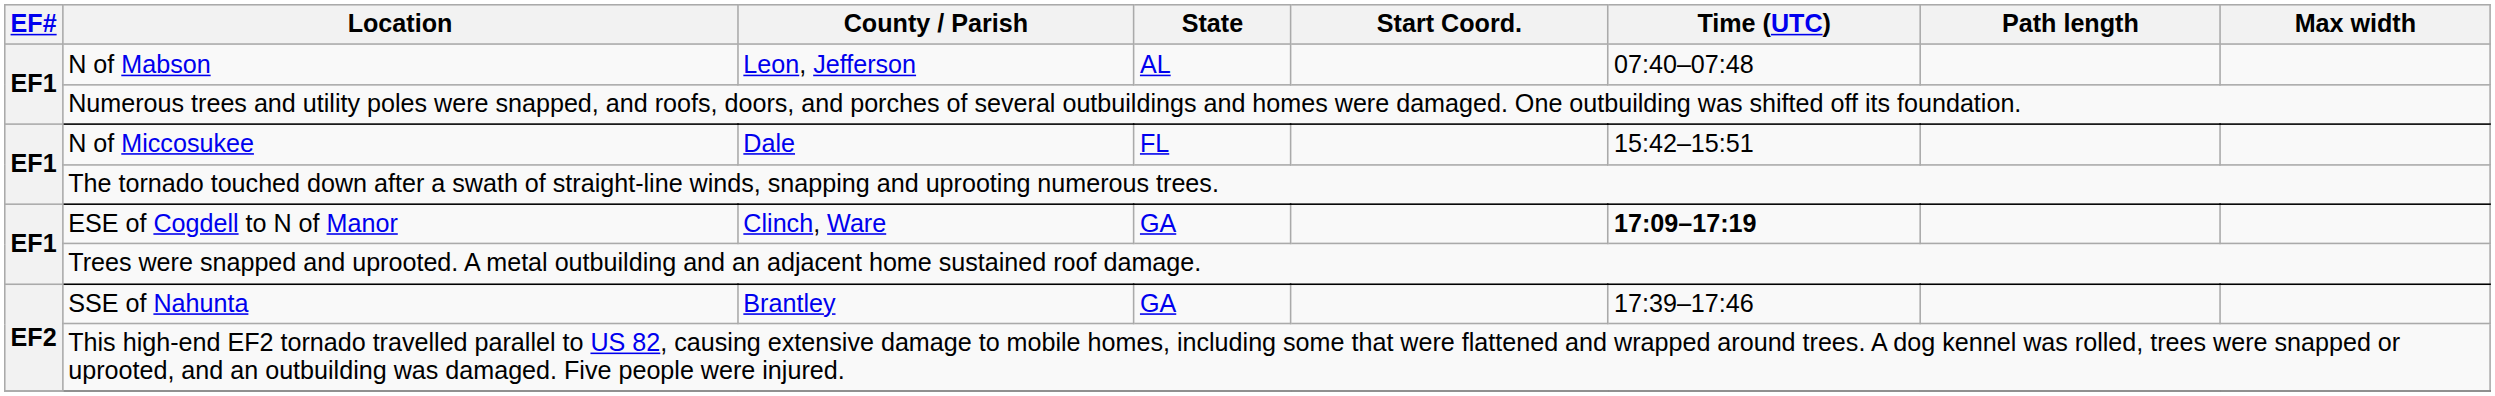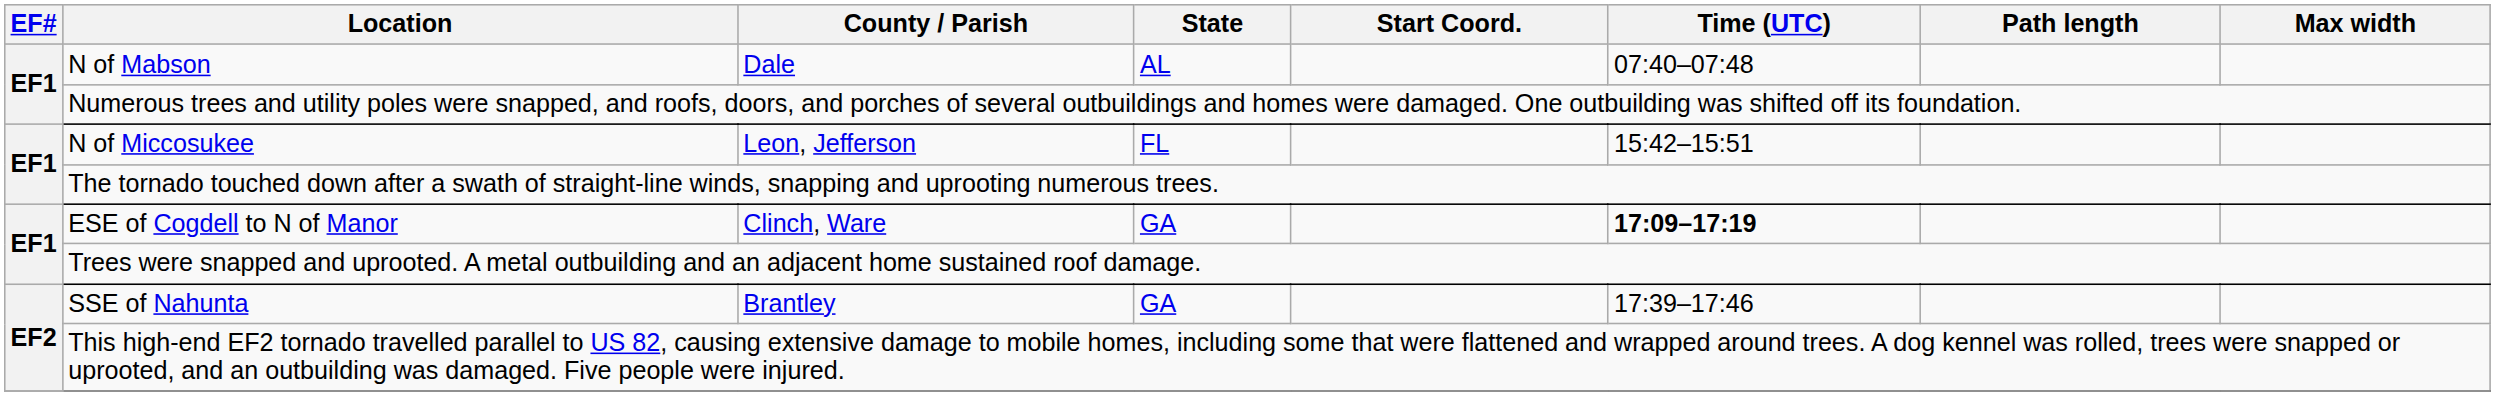(830, 64) Leon, Jefferson -> (769, 64) Dale
(769, 143) Dale -> (830, 143) Leon, Jefferson
